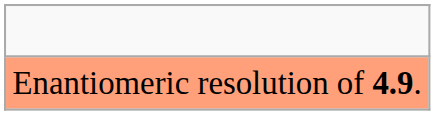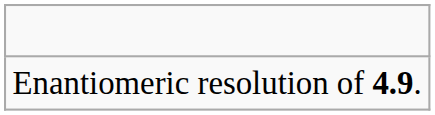(217, 82) lightsalmon background -> (217, 82) no background
